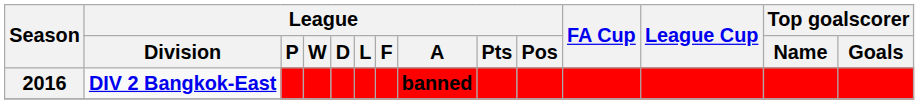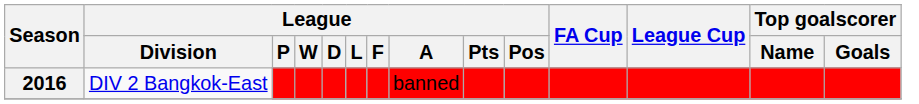(183, 83) bold -> (178, 83) normal
(437, 83) bold -> (426, 83) normal
